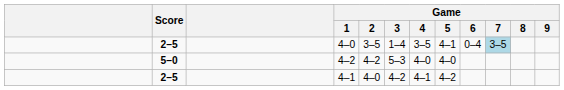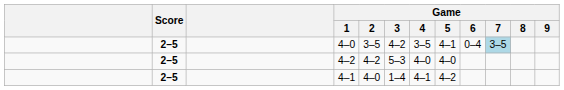(397, 45) 1–4 -> (397, 45) 4–2
(169, 61) 5–0 -> (169, 61) 2–5
(397, 77) 4–2 -> (397, 77) 1–4
